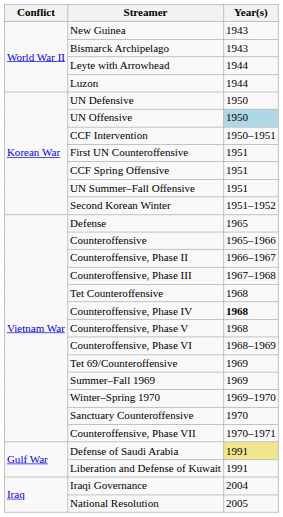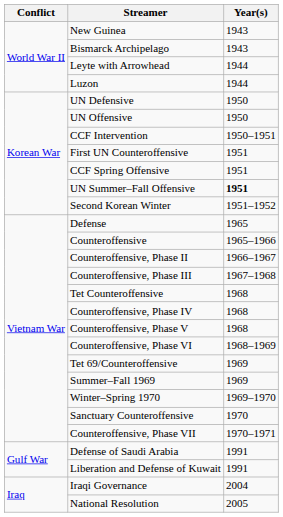(237, 118) lightblue background -> (237, 118) no background
(237, 188) normal -> (237, 188) bold
(237, 310) bold -> (237, 310) normal
(237, 450) khaki background -> (237, 450) no background
